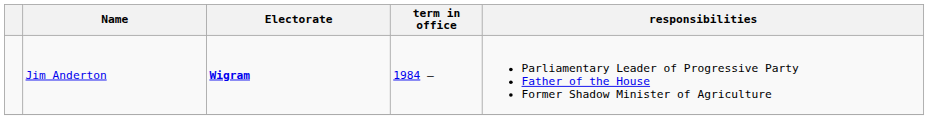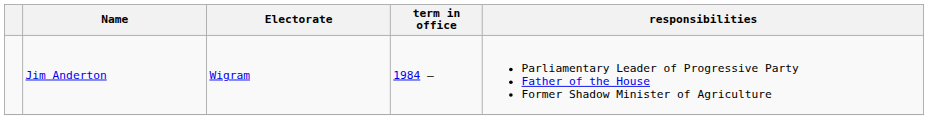(230, 75) bold -> (230, 75) normal
